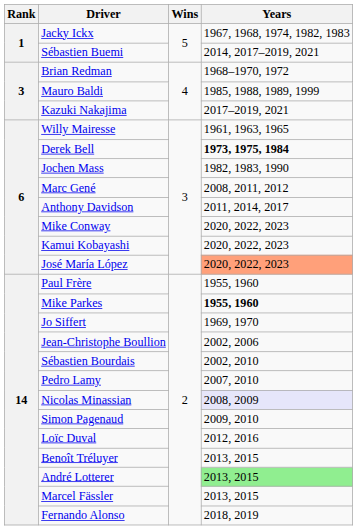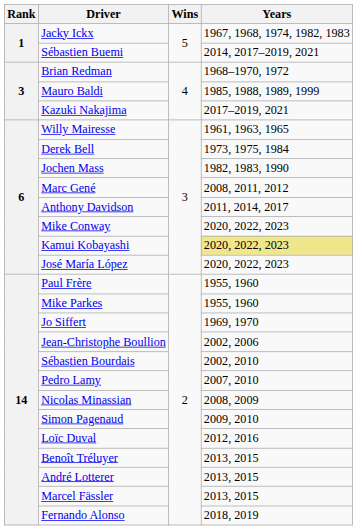(246, 149) bold -> (246, 149) normal
(246, 245) no background -> (246, 245) khaki background
(246, 264) lightsalmon background -> (246, 264) no background
(231, 303) bold -> (231, 303) normal
(231, 399) lavender background -> (231, 399) no background
(231, 476) lightgreen background -> (231, 476) no background
